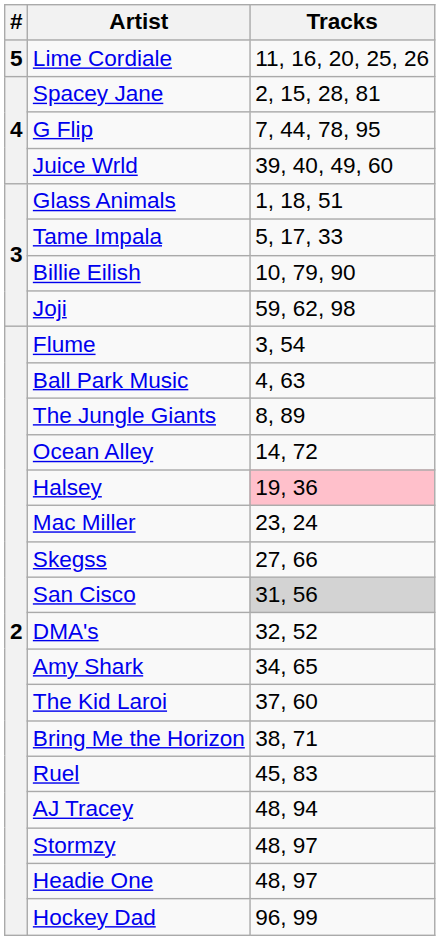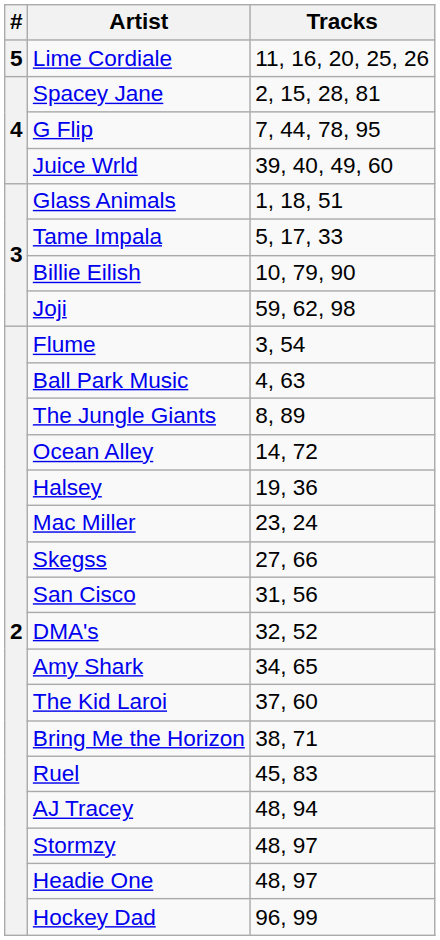(287, 487) pink background -> (287, 487) no background
(287, 594) lightgrey background -> (287, 594) no background
